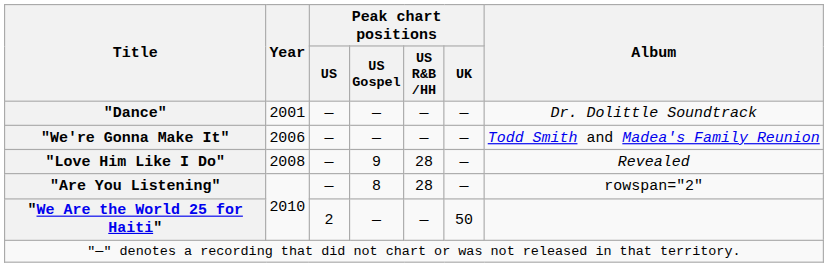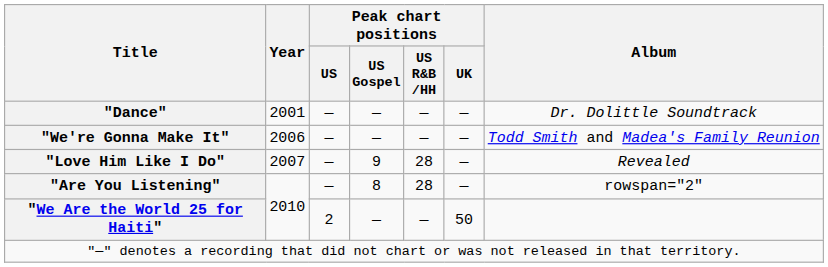(287, 162) 2008 -> (287, 162) 2007
